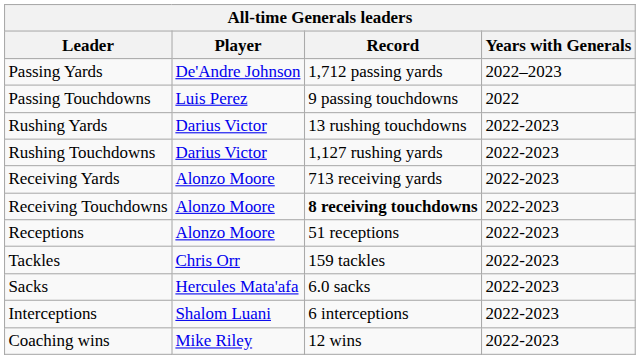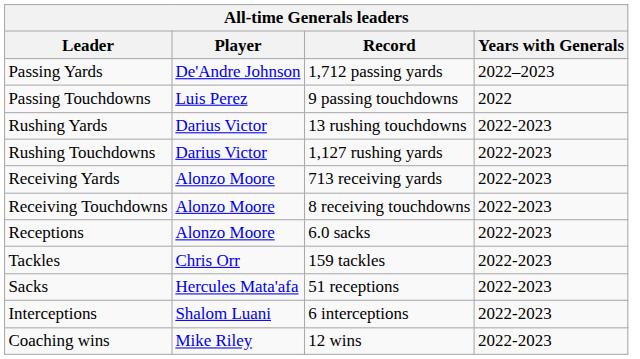(393, 206) bold -> (389, 206) normal
(354, 233) 51 receptions -> (339, 233) 6.0 sacks
(339, 286) 6.0 sacks -> (354, 286) 51 receptions
